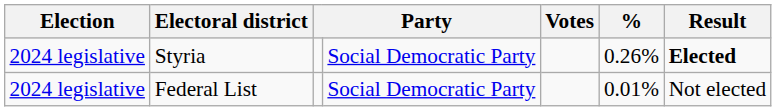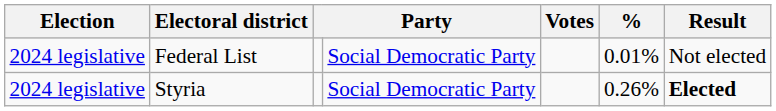rows swapped: (180, 55) <-> (206, 88)
